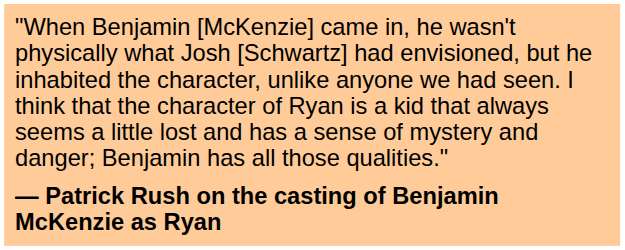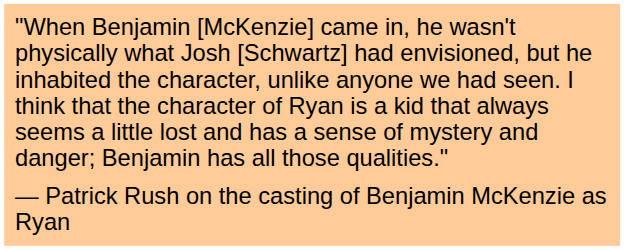(257, 209) bold -> (311, 209) normal
